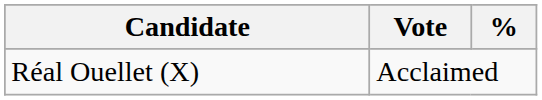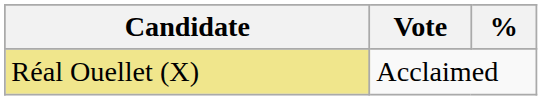(105, 71) no background -> (105, 71) khaki background
